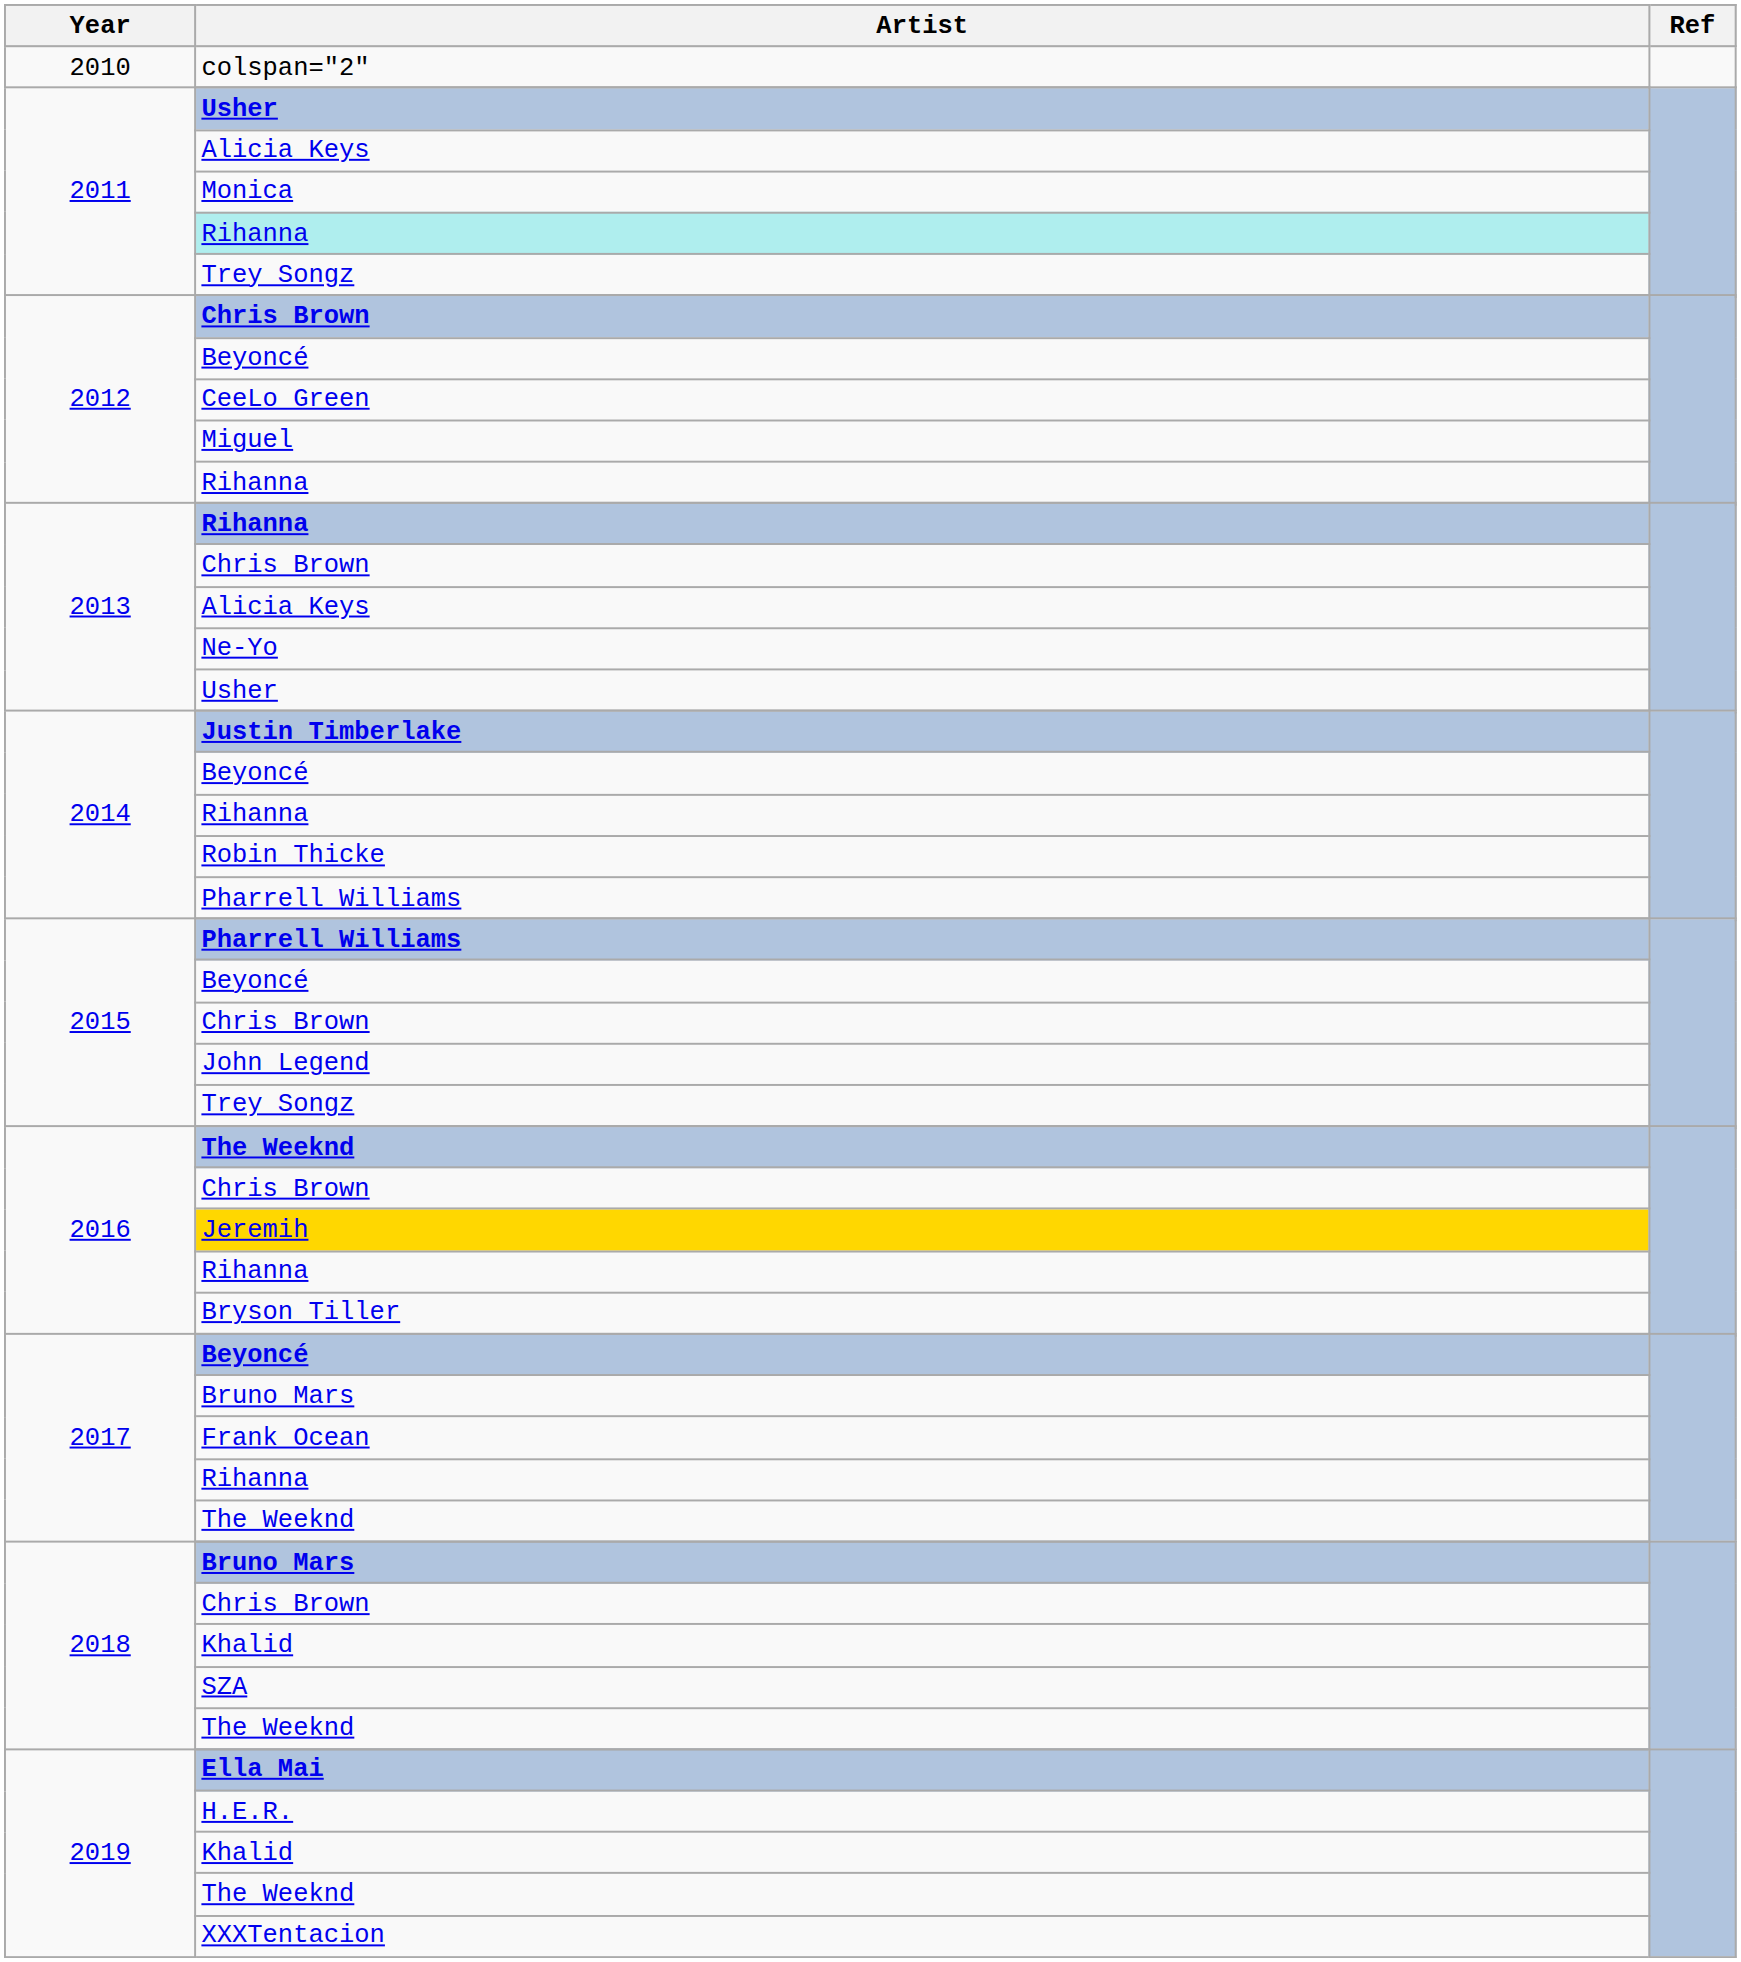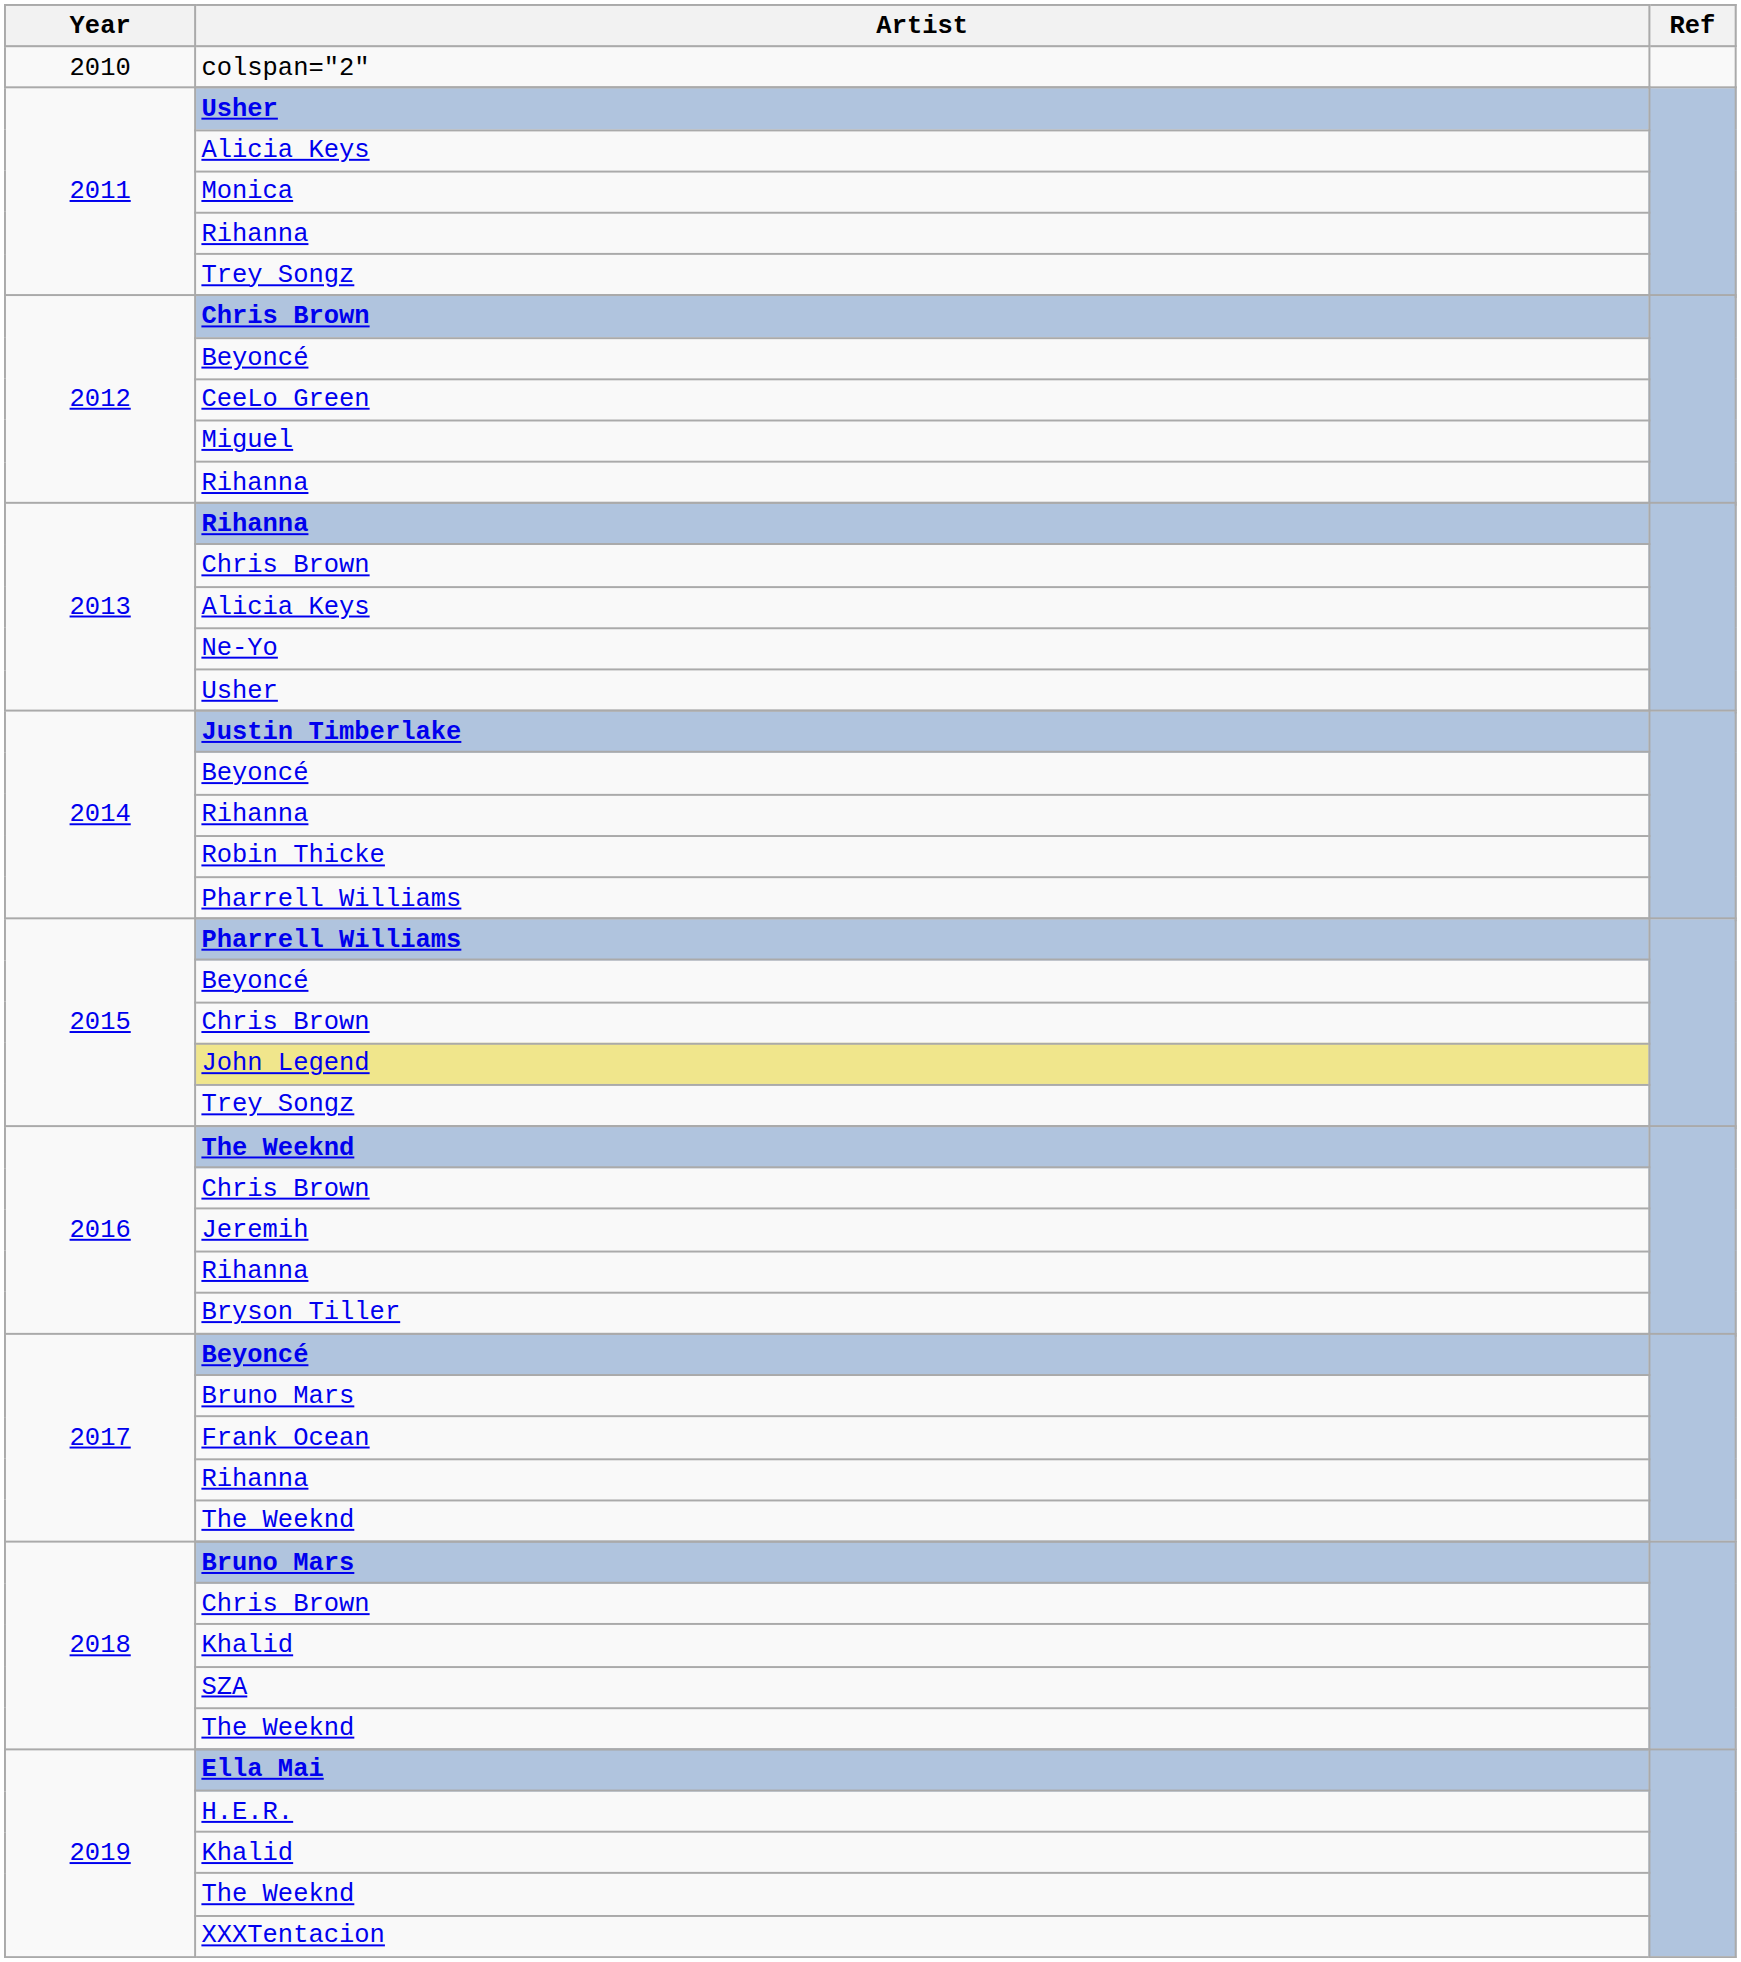(255, 233) paleturquoise background -> (255, 233) no background
(286, 1064) no background -> (286, 1064) khaki background
(255, 1230) gold background -> (255, 1230) no background
